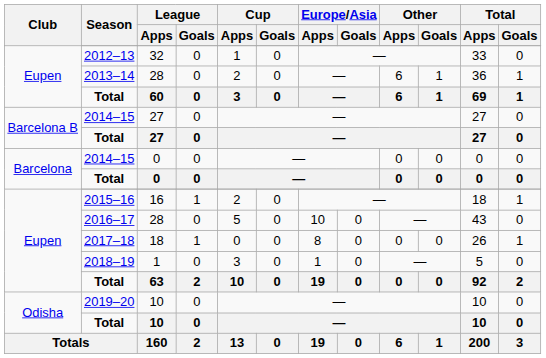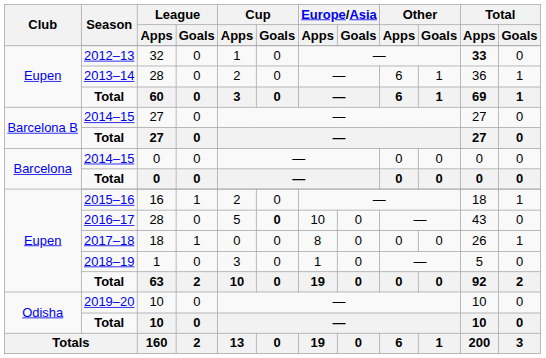(479, 55) normal -> (479, 55) bold
(277, 220) normal -> (277, 220) bold
